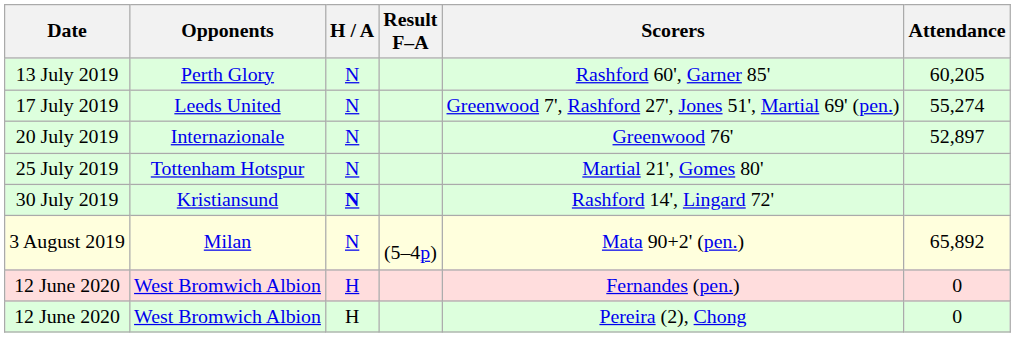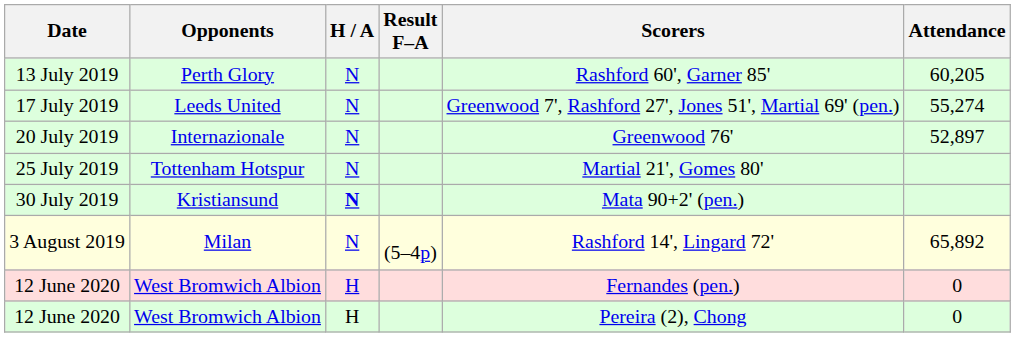(673, 199) Rashford 14', Lingard 72' -> (673, 199) Mata 90+2' (pen.)
(673, 242) Mata 90+2' (pen.) -> (673, 242) Rashford 14', Lingard 72'
